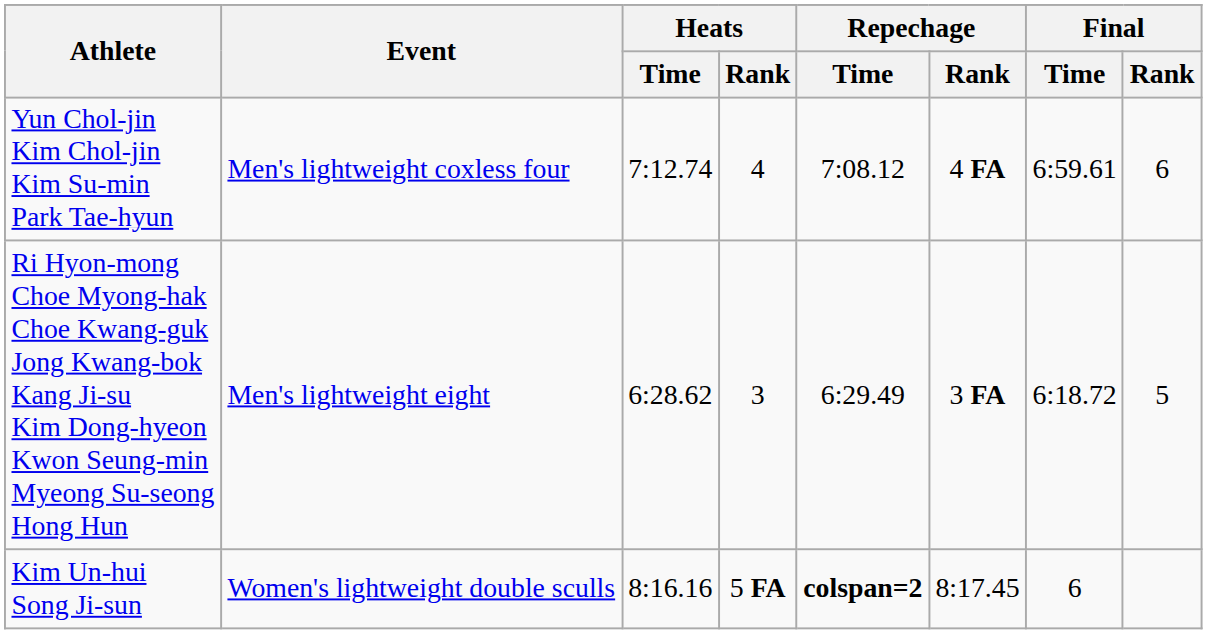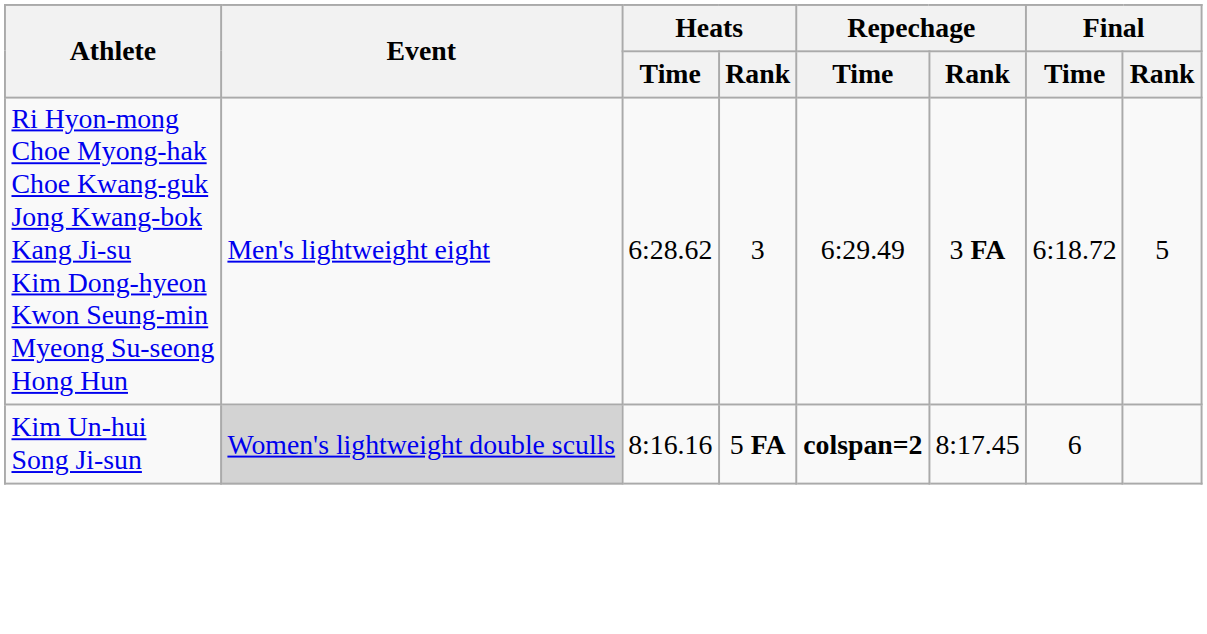- row: (92, 168)
(421, 588) no background -> (421, 444) lightgrey background
